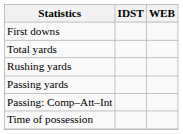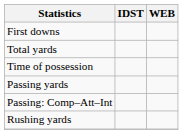rows swapped: (39, 66) <-> (50, 120)
